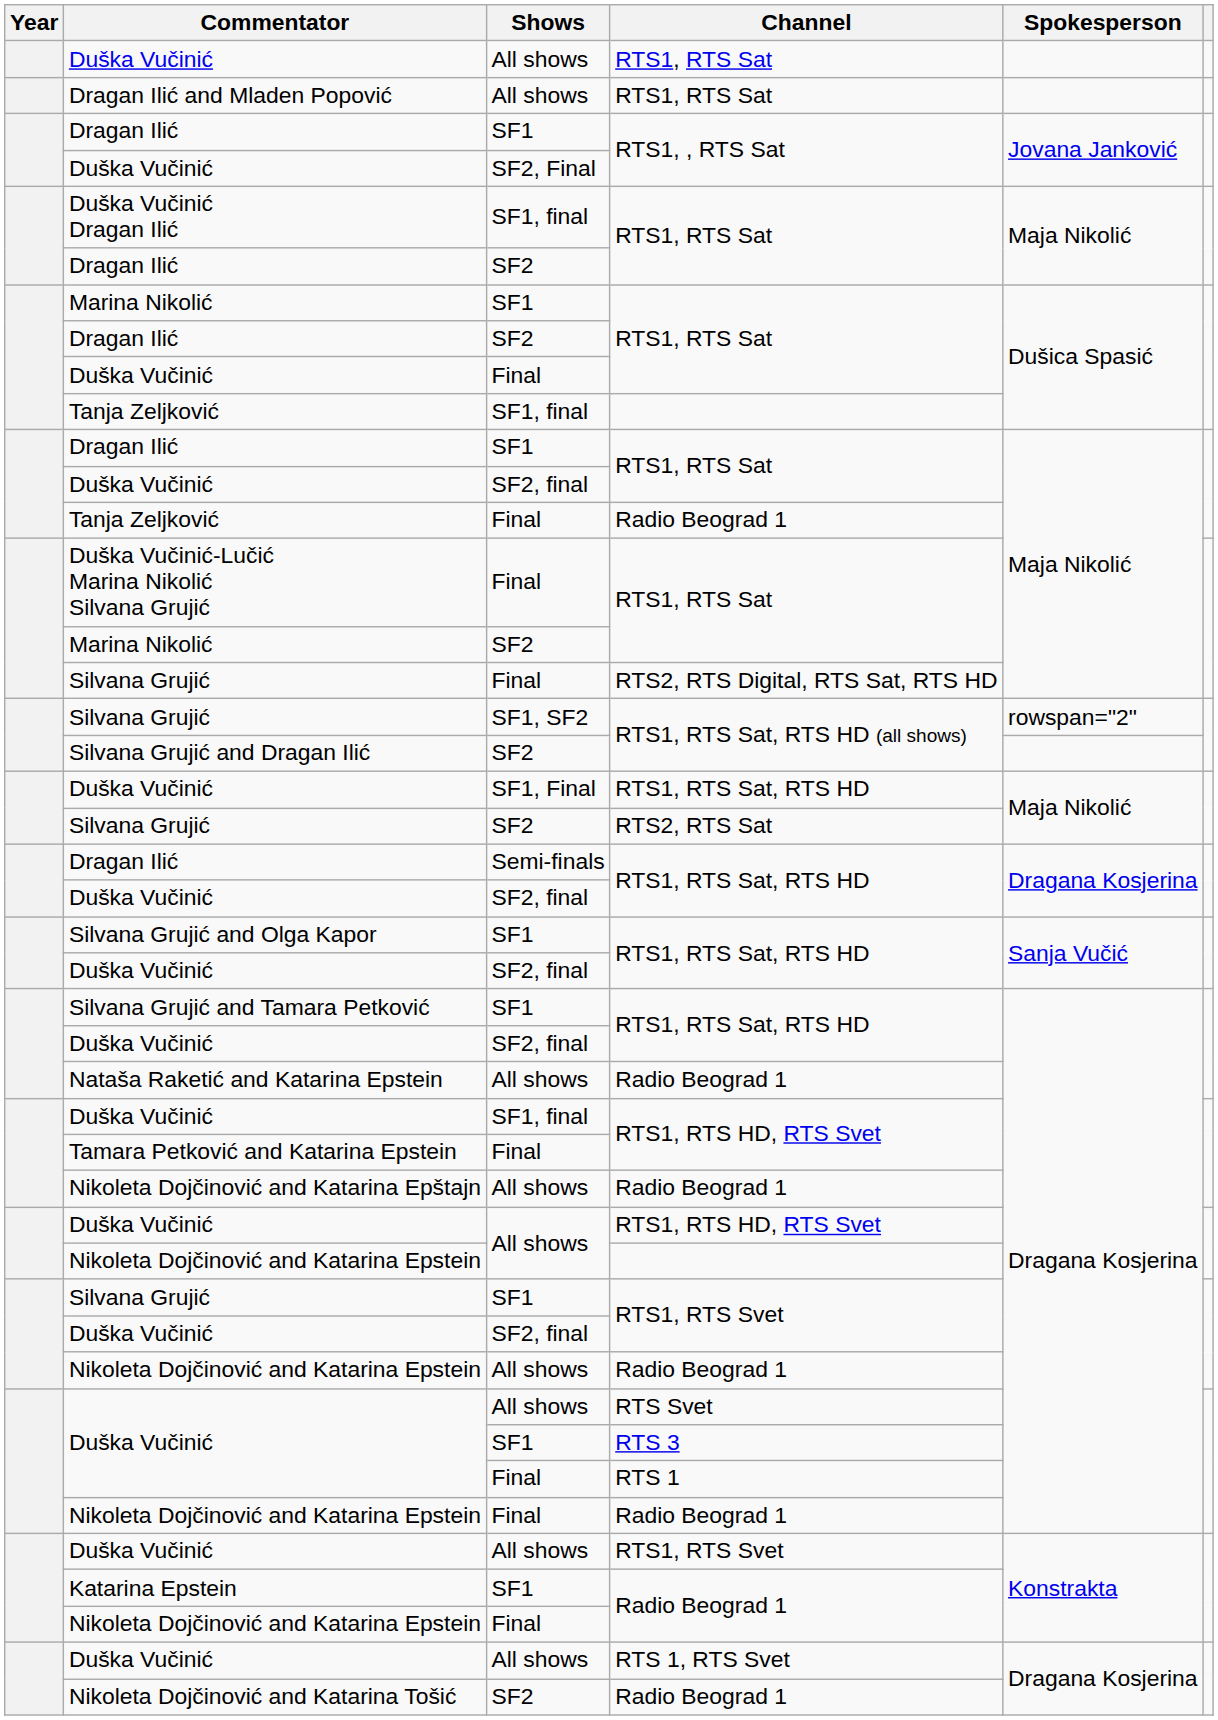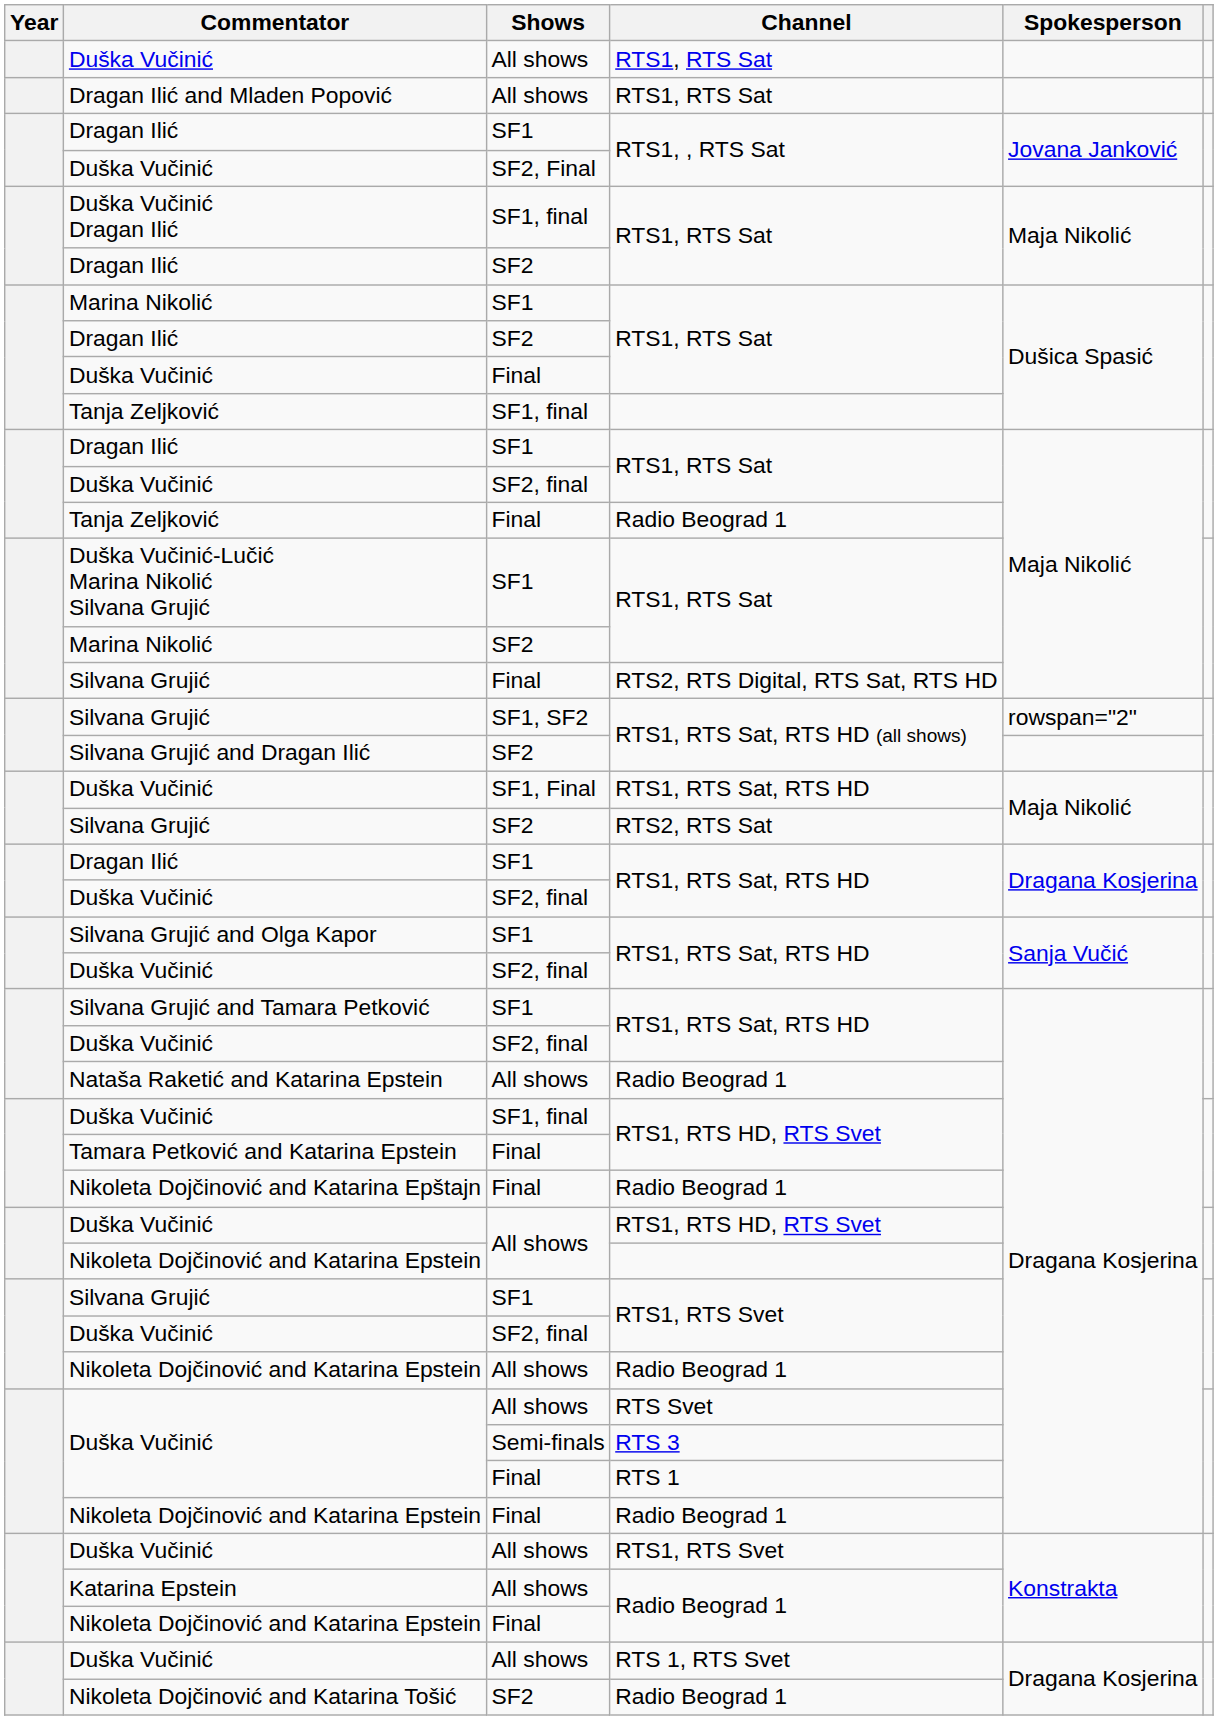(516, 582) Final -> (512, 582) SF1
(548, 861) Semi-finals -> (512, 861) SF1
(540, 1188) All shows -> (516, 1188) Final
(512, 1442) SF1 -> (548, 1442) Semi-finals
(512, 1587) SF1 -> (540, 1587) All shows
